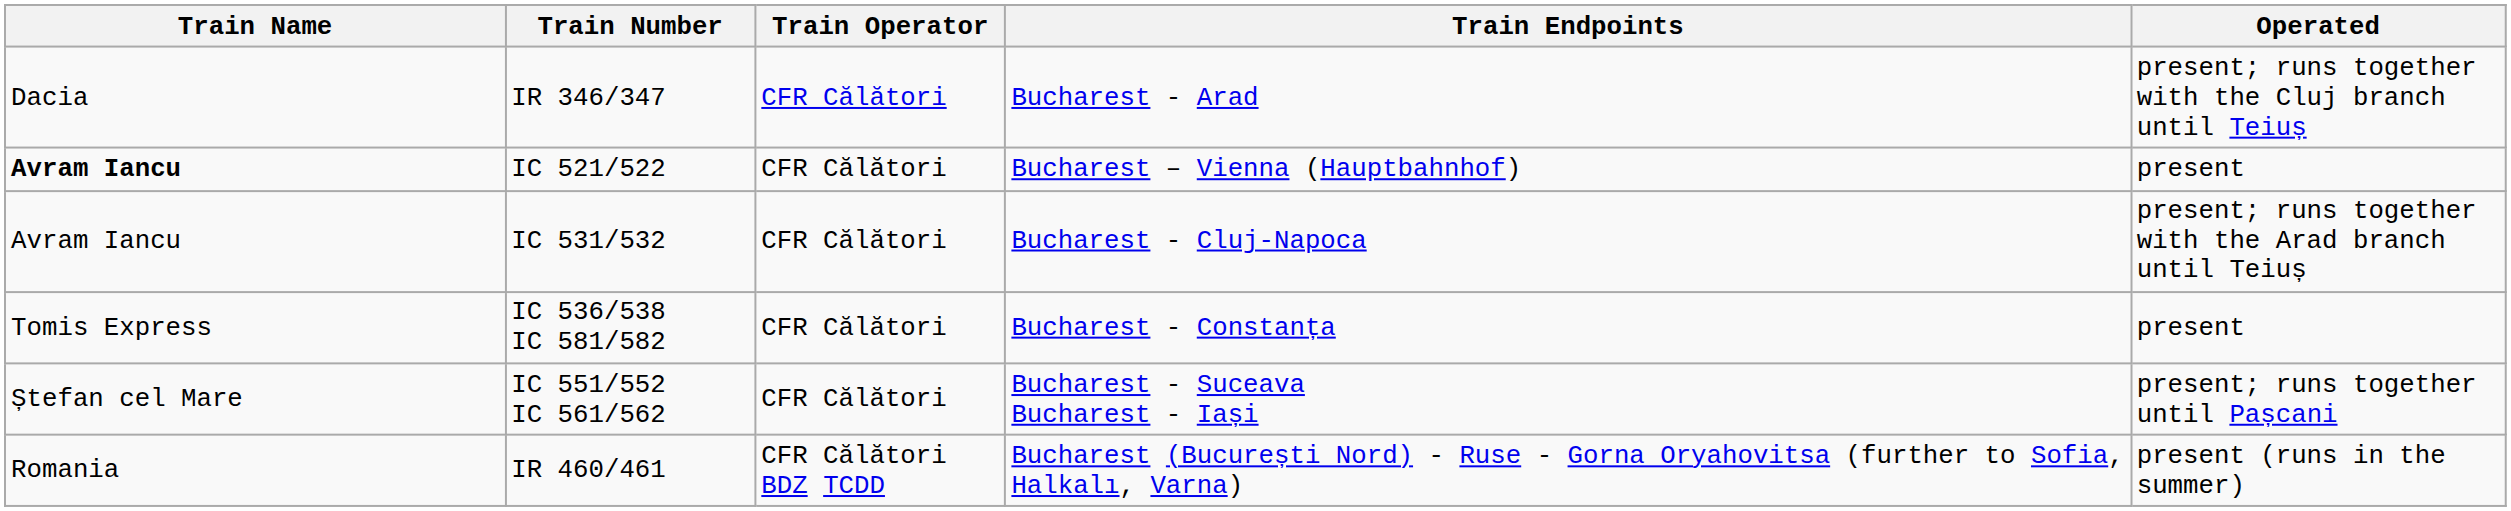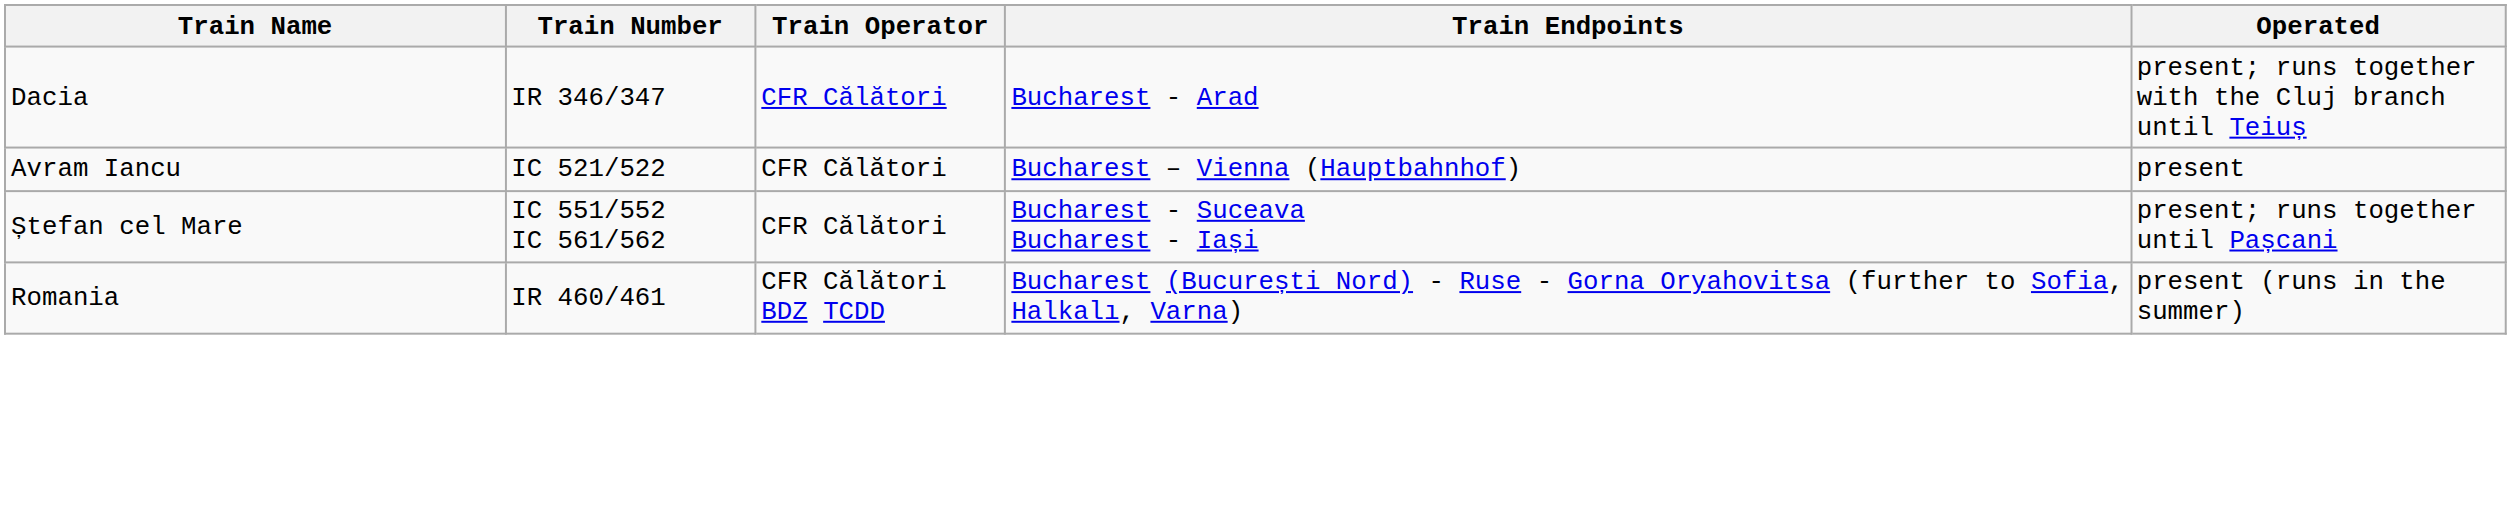(96, 169) bold -> (96, 169) normal
- row: (588, 241)
- row: (588, 327)
